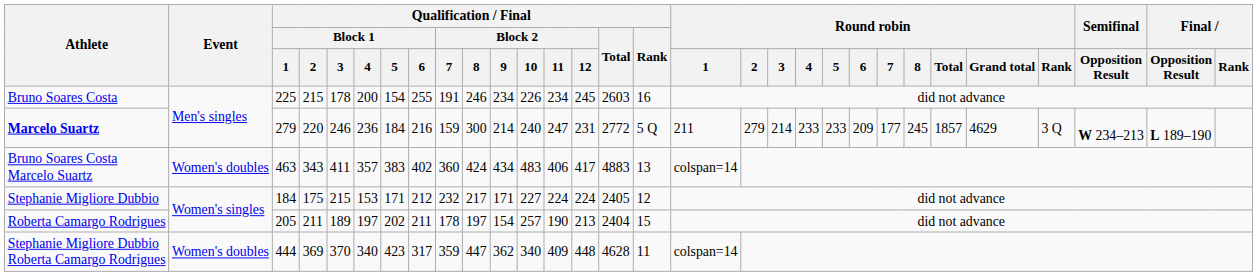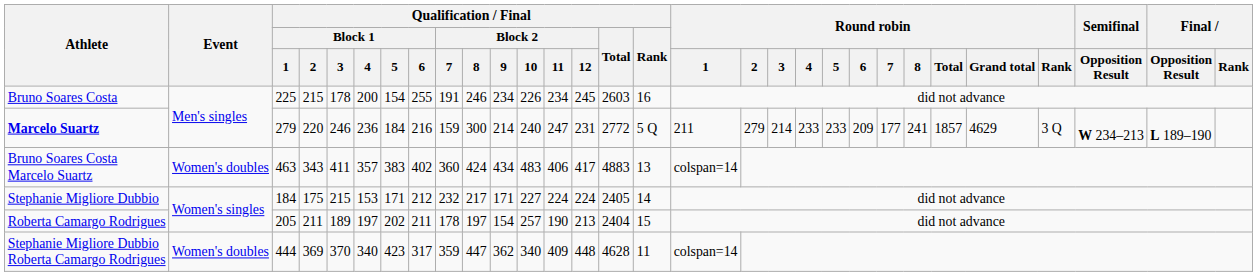(918, 128) 245 -> (918, 128) 241
(644, 198) 12 -> (644, 198) 14
